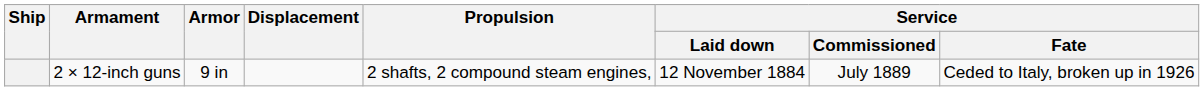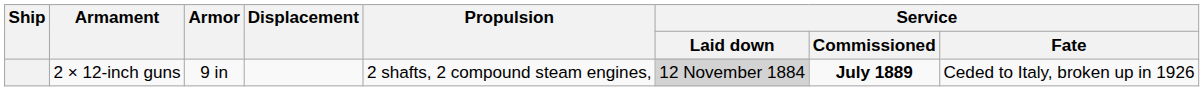(732, 72) no background -> (732, 72) lightgrey background
(874, 72) normal -> (874, 72) bold
